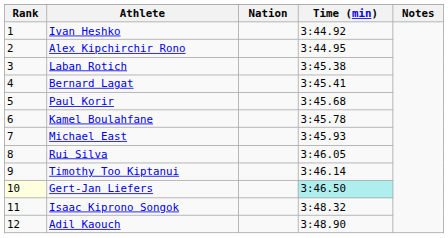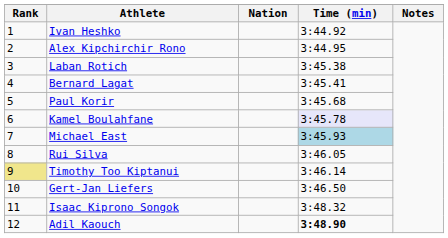(323, 119) no background -> (323, 119) lavender background
(323, 136) no background -> (323, 136) lightblue background
(10, 171) no background -> (10, 171) khaki background
(13, 189) lightyellow background -> (13, 189) no background
(323, 189) paleturquoise background -> (323, 189) no background
(323, 224) normal -> (323, 224) bold
